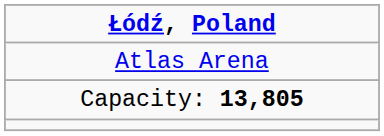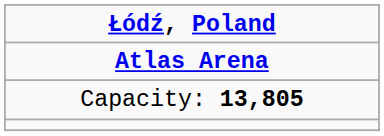(192, 62) normal -> (192, 62) bold
